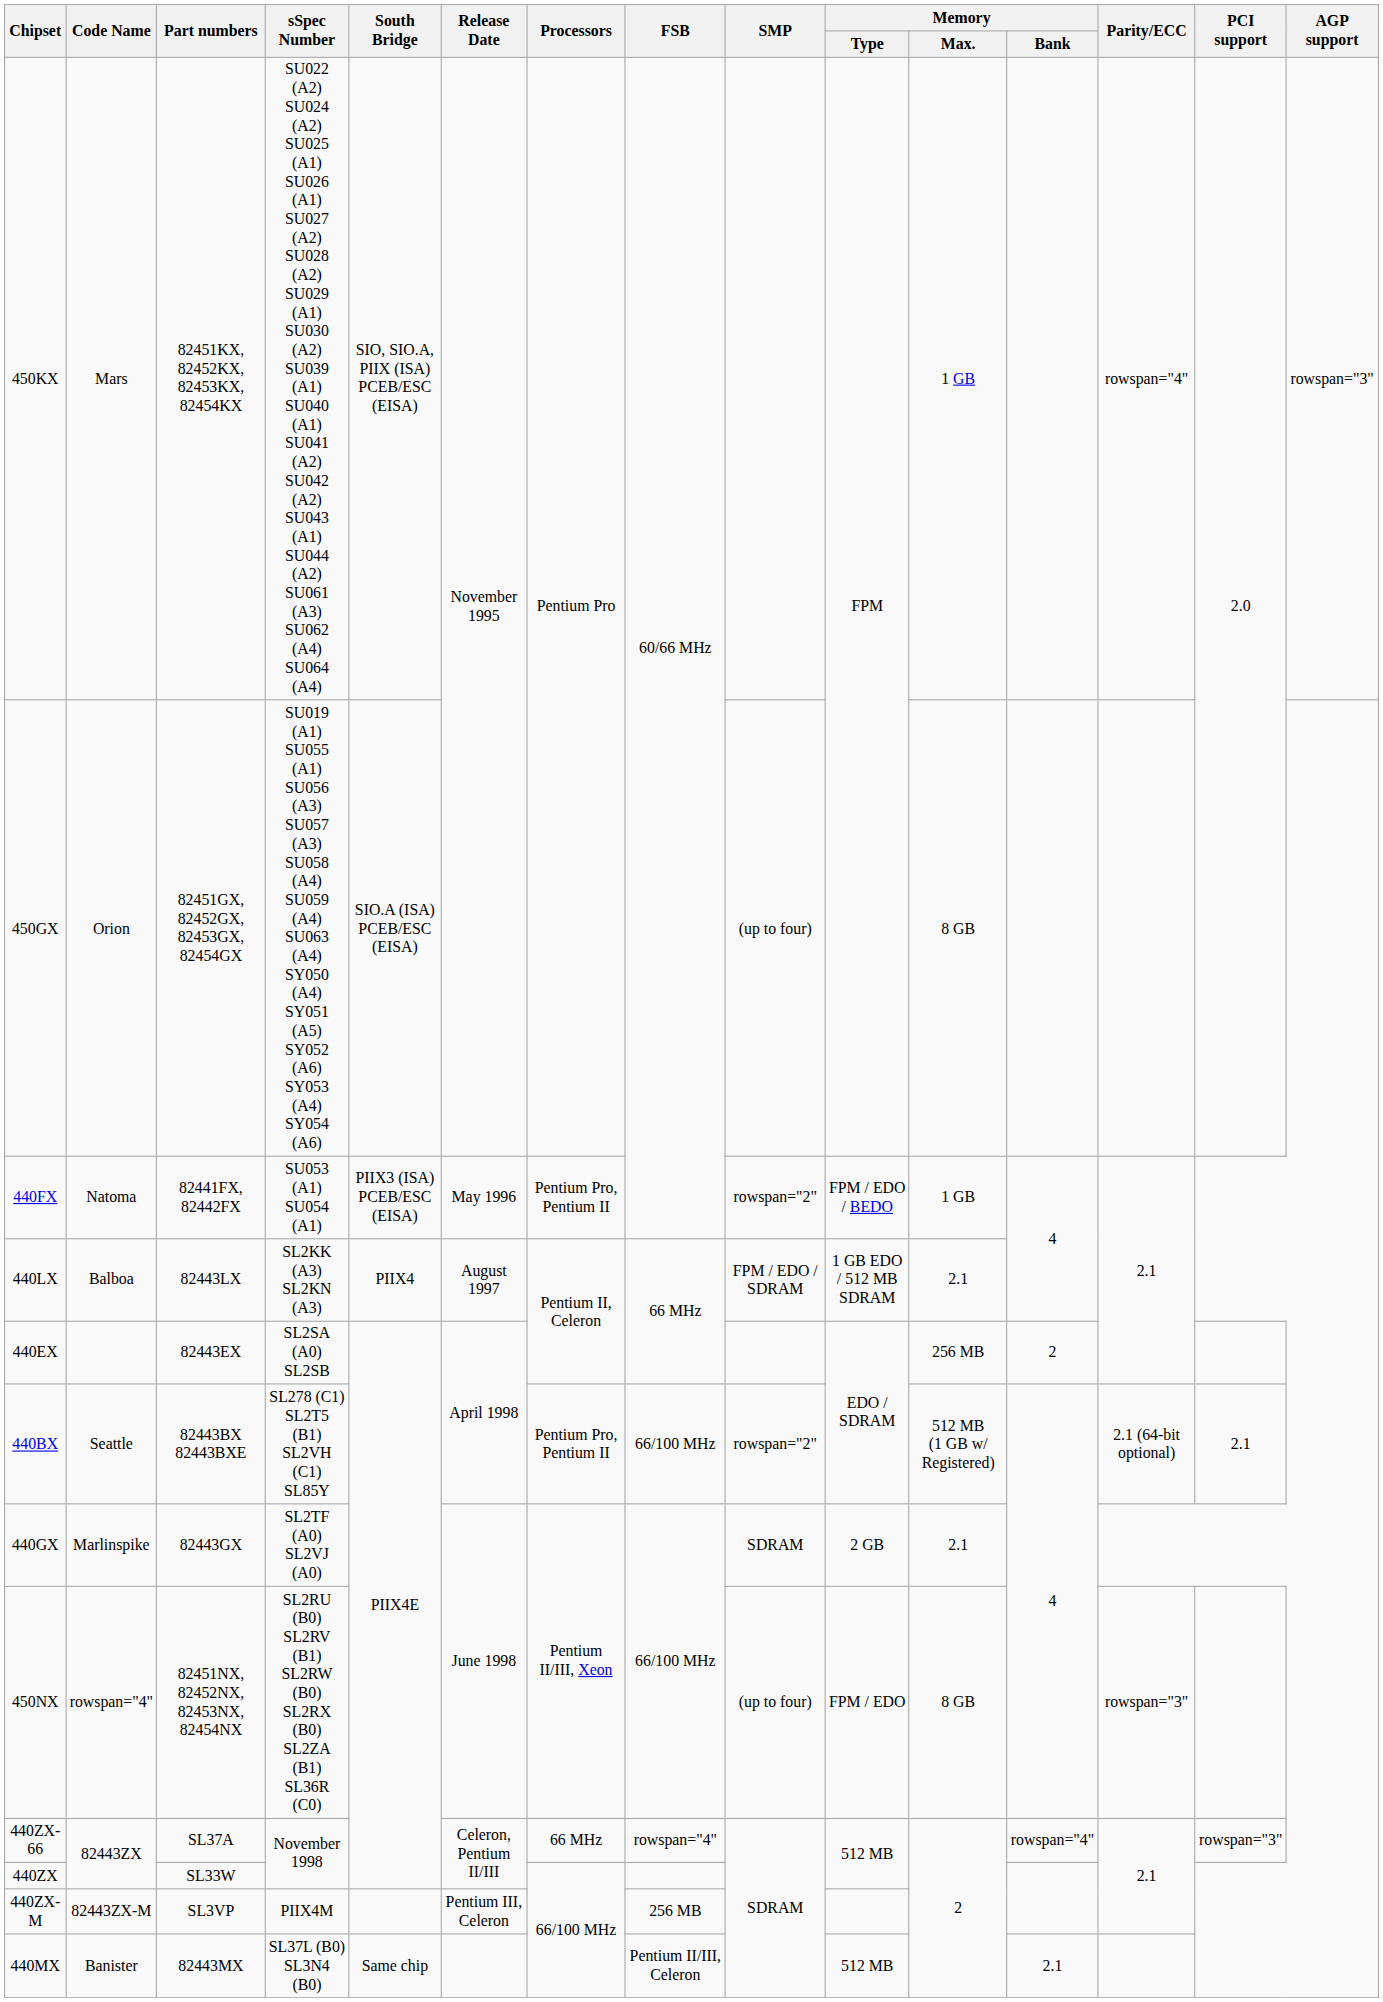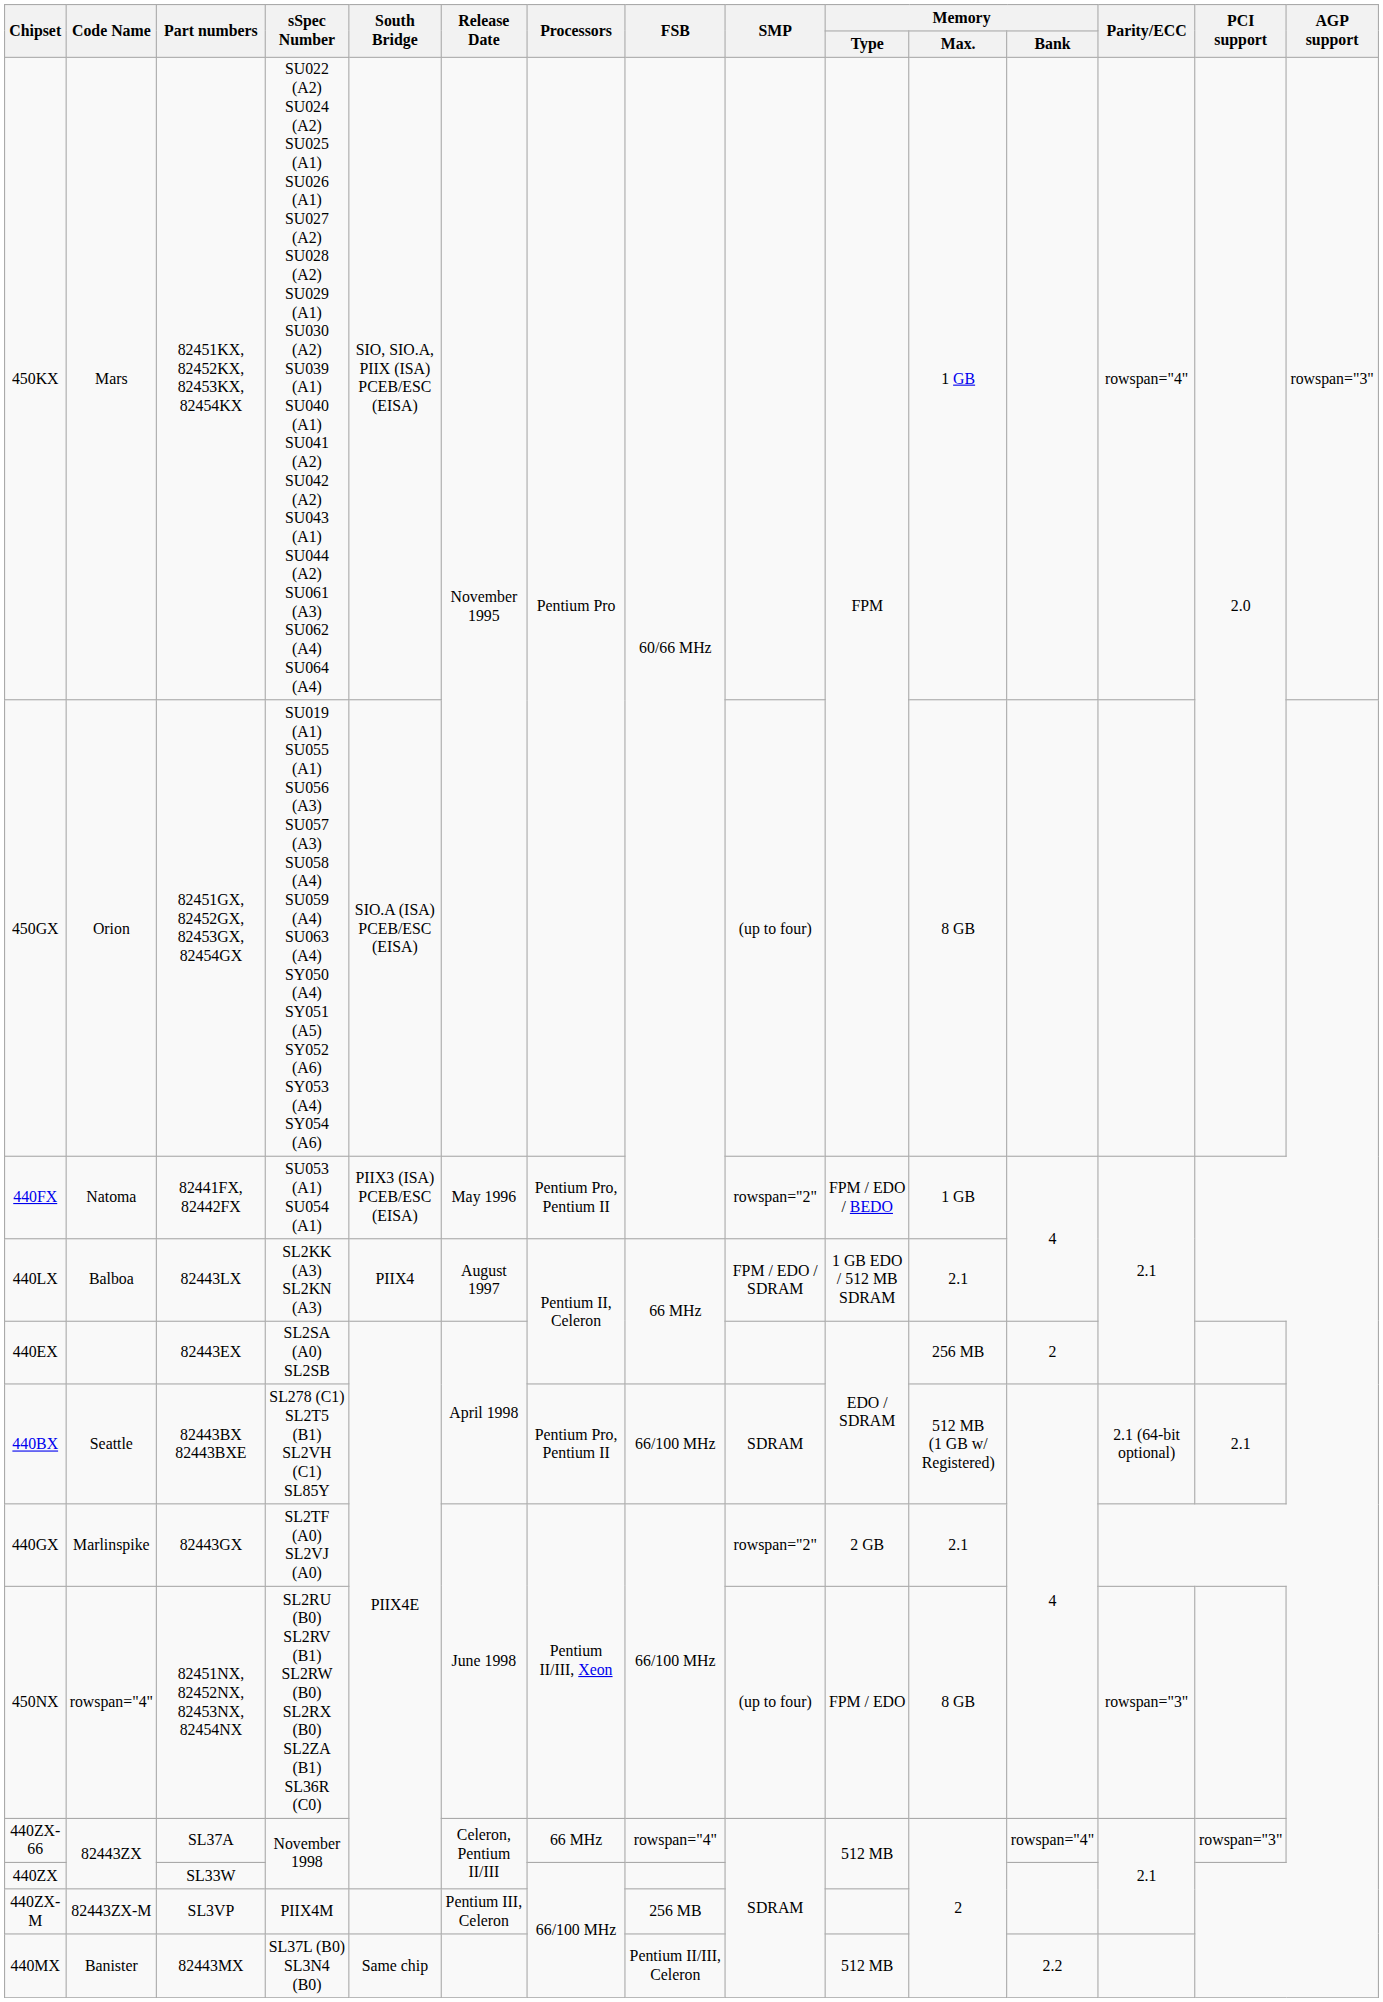(775, 1444) rowspan="2" -> (775, 1444) SDRAM
(775, 1545) SDRAM -> (775, 1545) rowspan="2"
(1053, 1965) 2.1 -> (1053, 1965) 2.2
